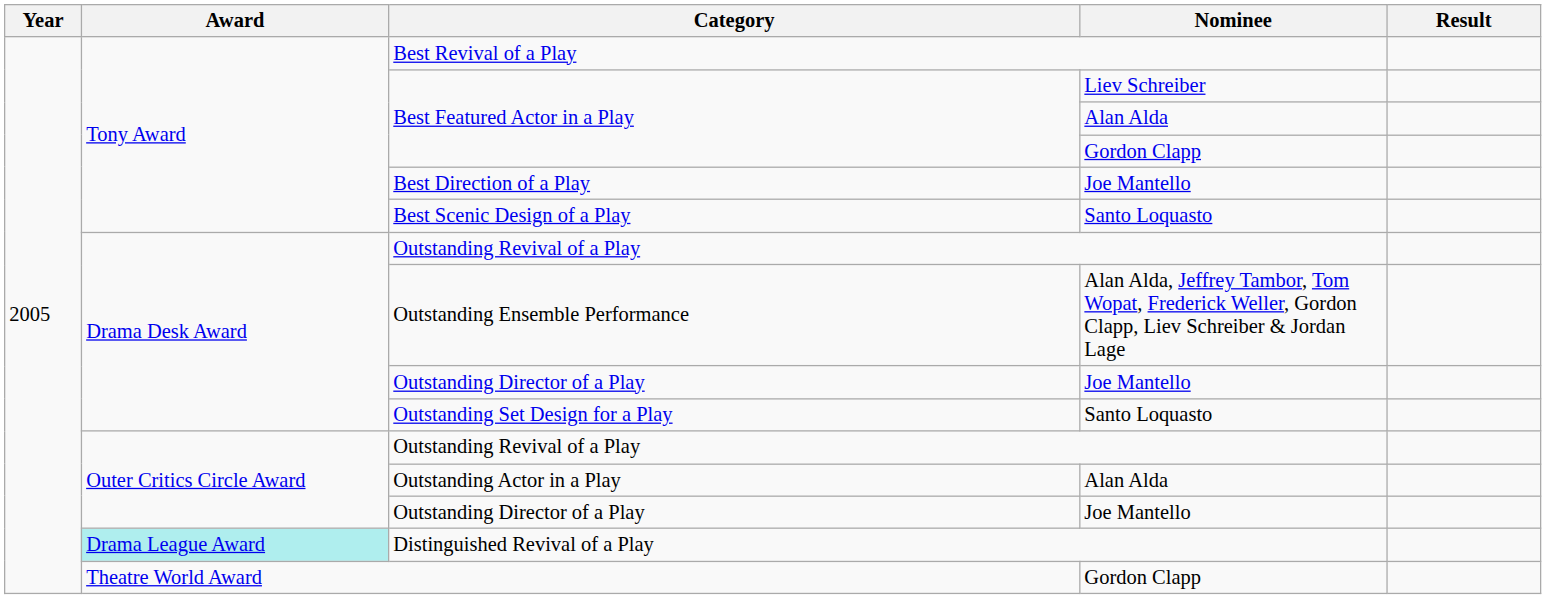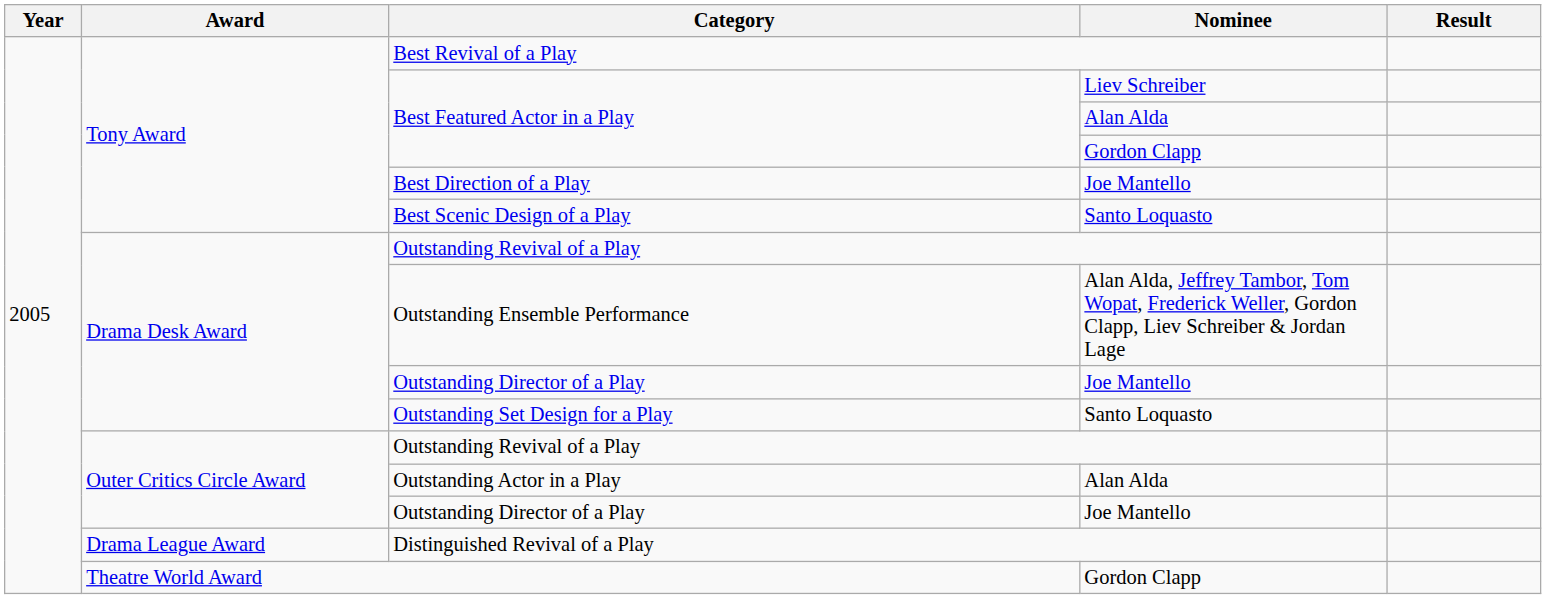(176, 544) paleturquoise background -> (176, 544) no background
